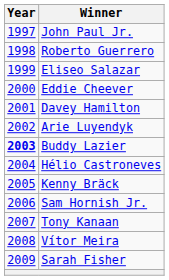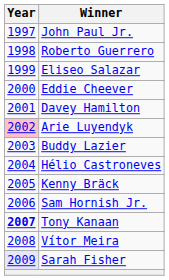(21, 128) no background -> (21, 128) pink background
(21, 147) bold -> (21, 147) normal
(21, 223) normal -> (21, 223) bold
(21, 261) no background -> (21, 261) lavender background
